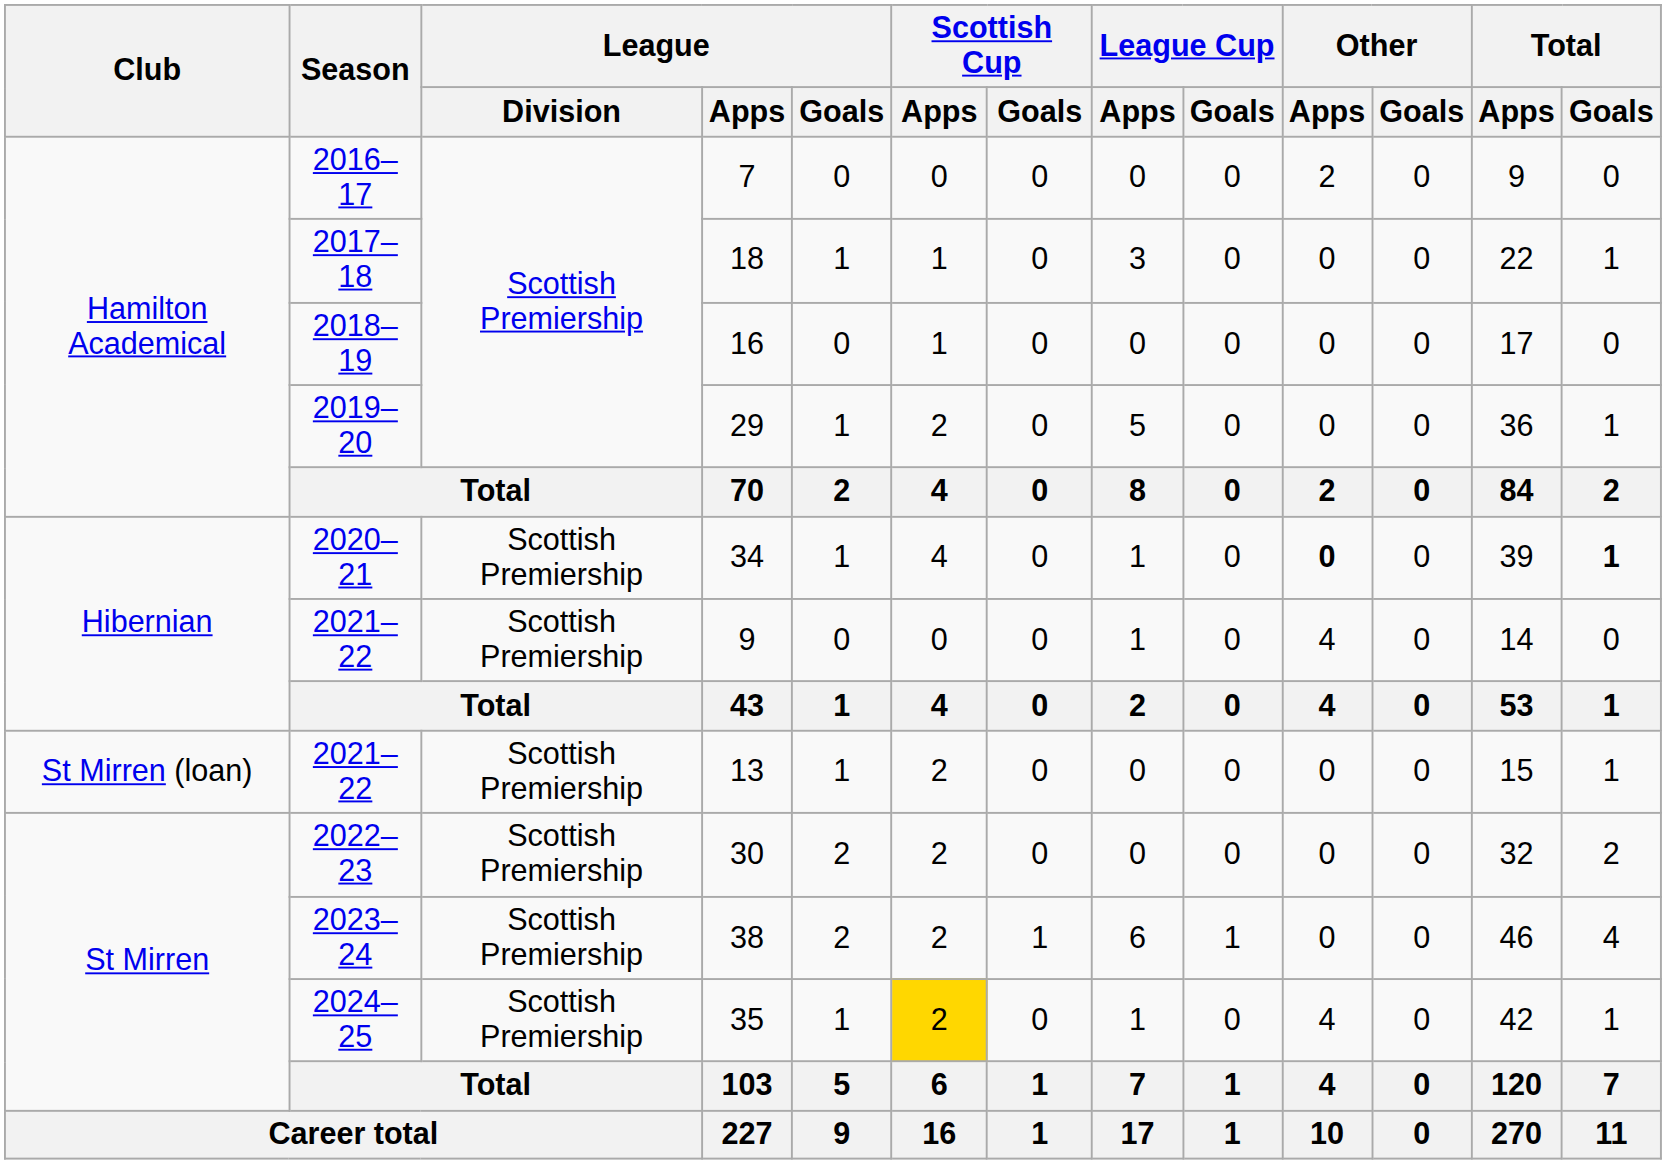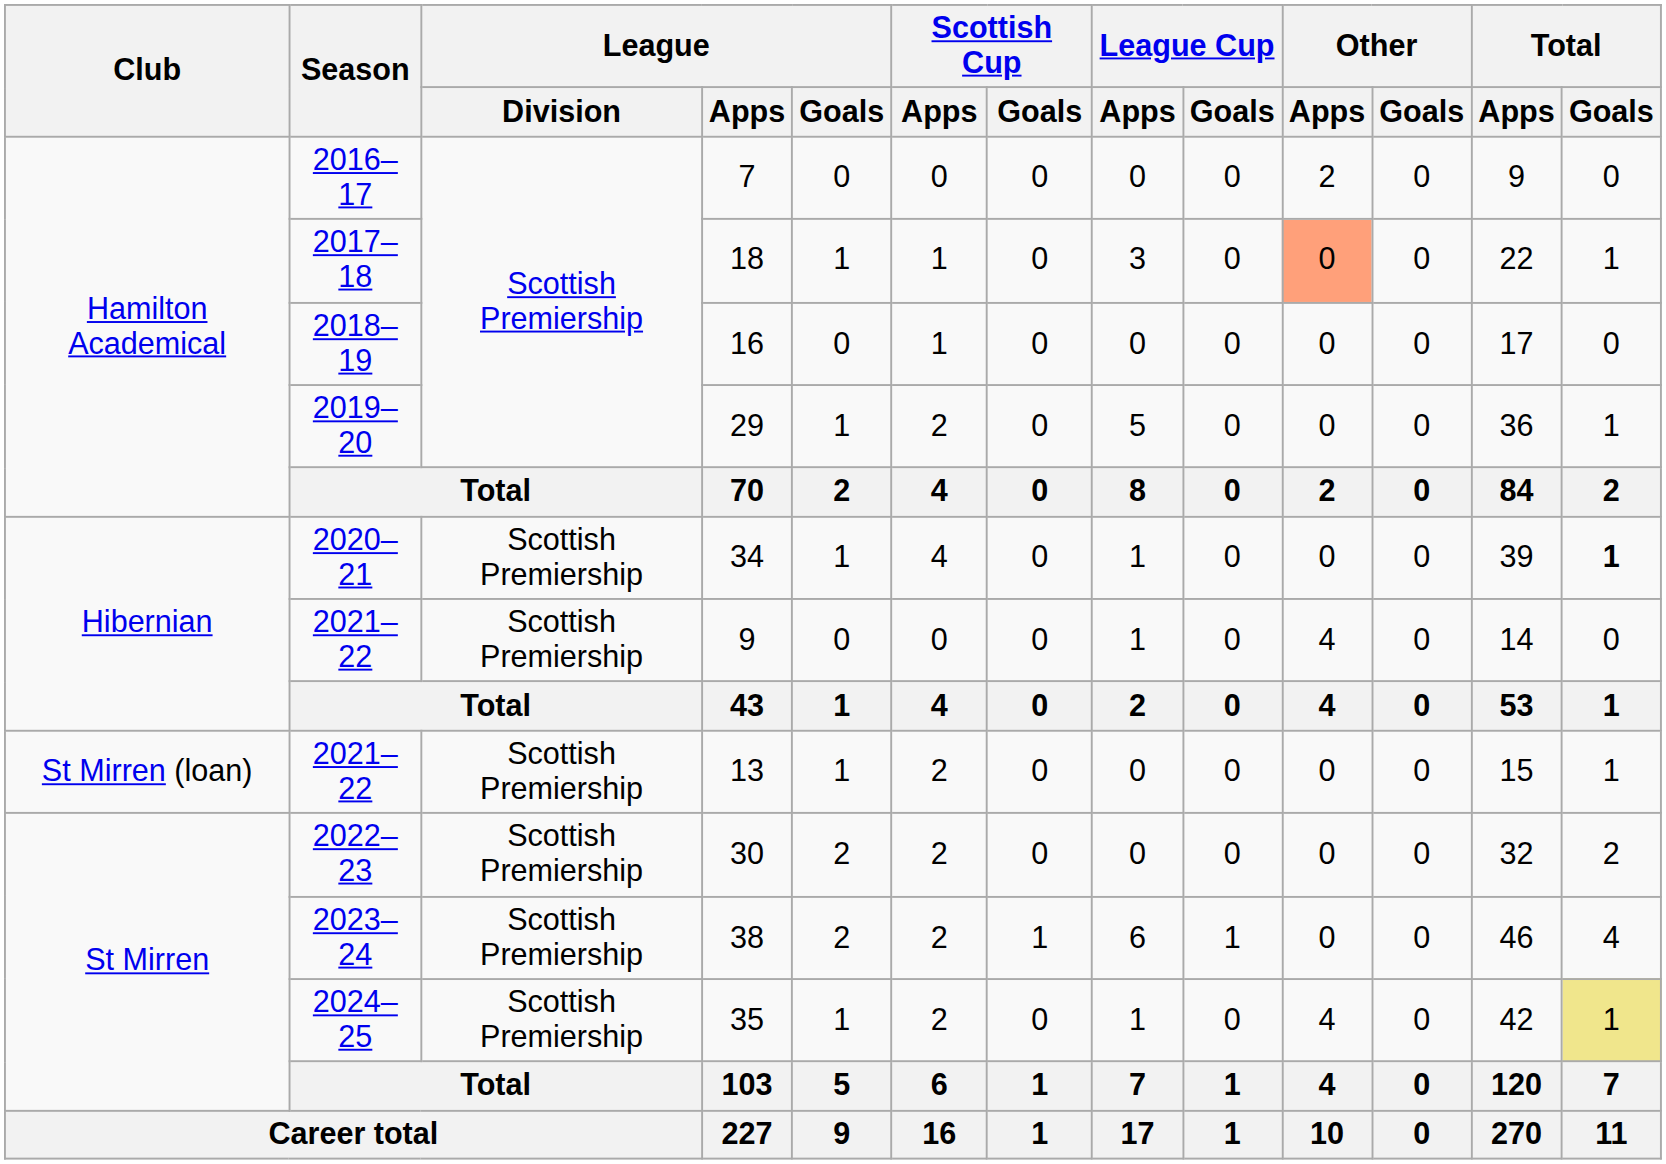(1327, 260) no background -> (1327, 260) lightsalmon background
(1327, 557) bold -> (1327, 557) normal
(939, 1019) gold background -> (939, 1019) no background
(1611, 1019) no background -> (1611, 1019) khaki background
